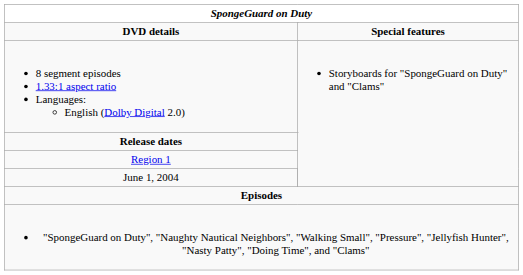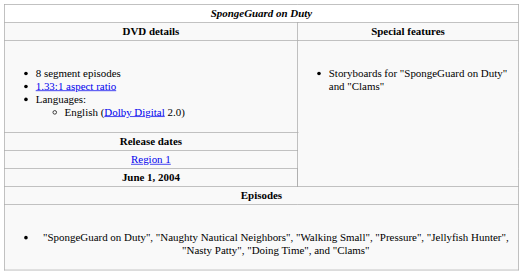(151, 177) normal -> (151, 177) bold
